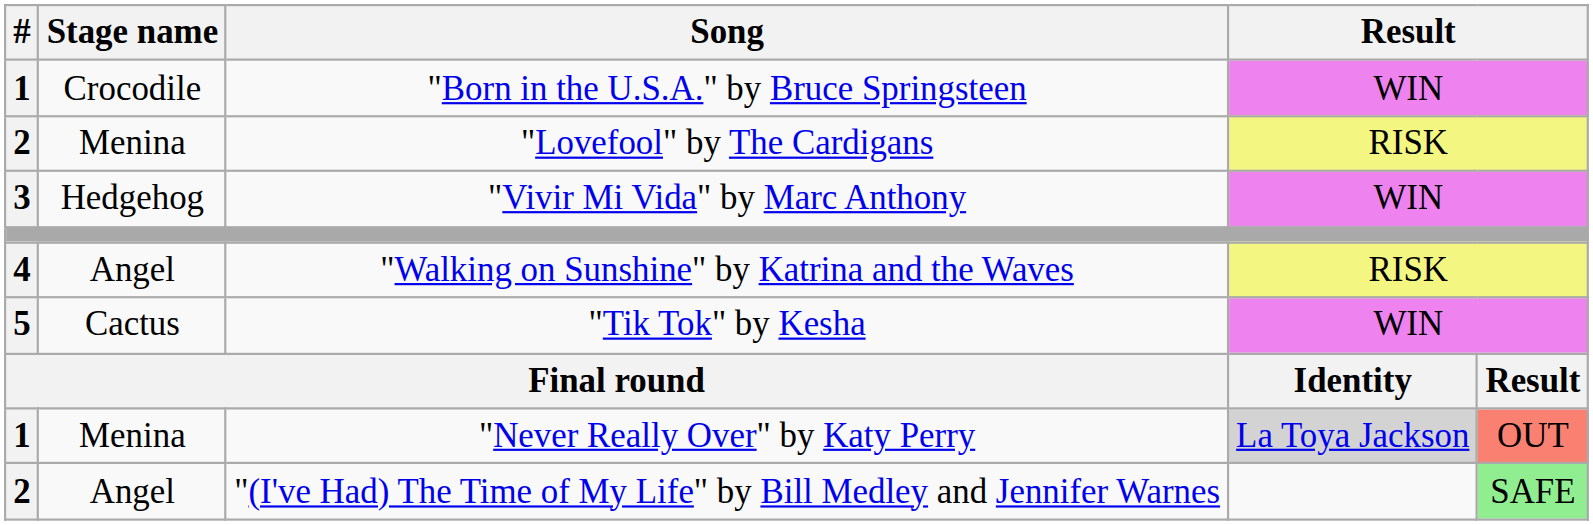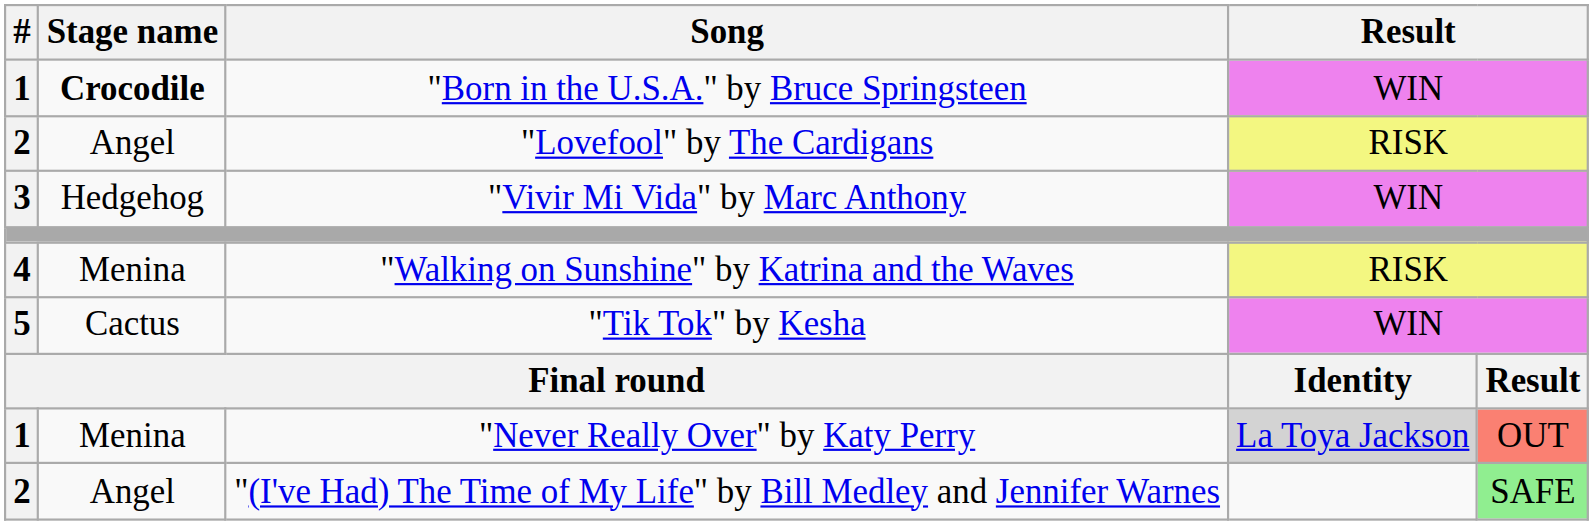(132, 87) normal -> (132, 87) bold
(132, 142) Menina -> (132, 142) Angel
(132, 269) Angel -> (132, 269) Menina
